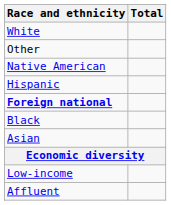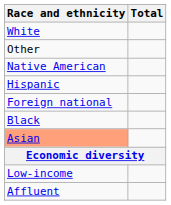(60, 102) bold -> (60, 102) normal
(23, 138) no background -> (23, 138) lightsalmon background
